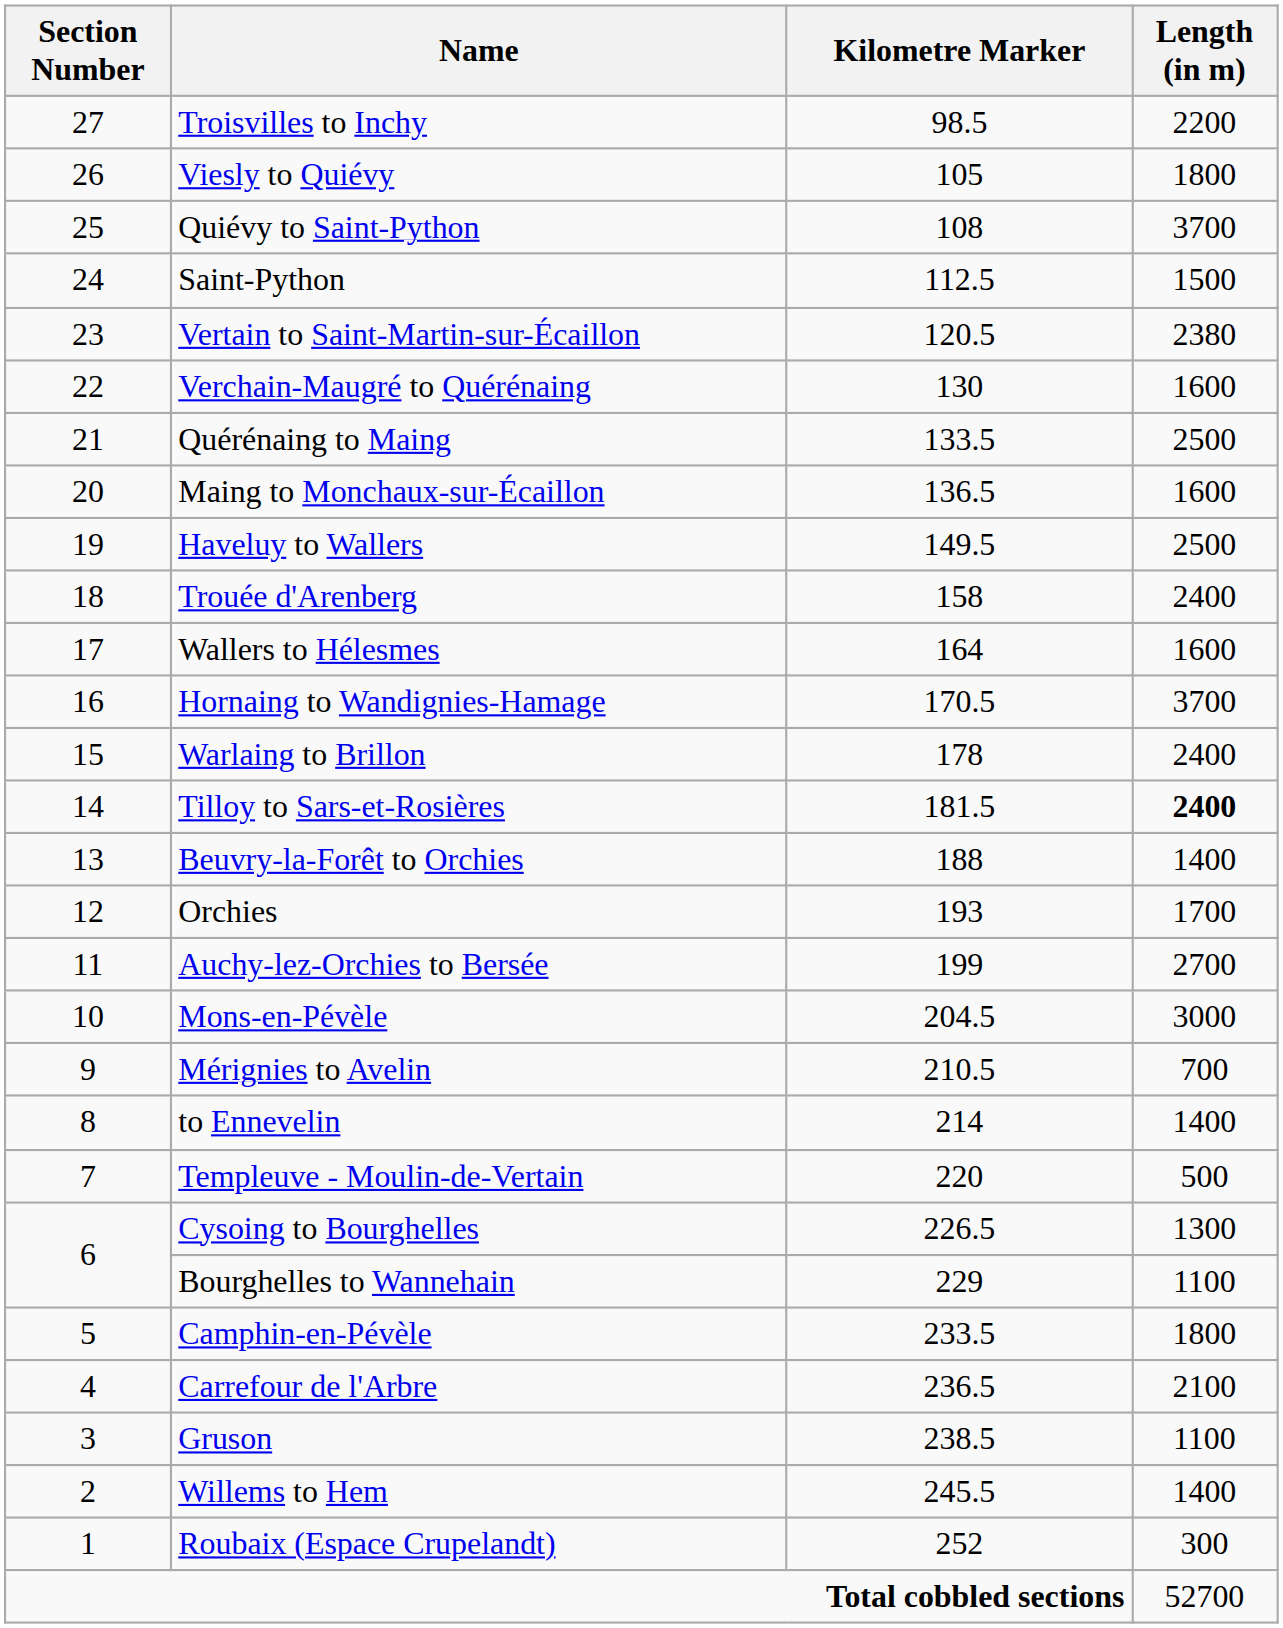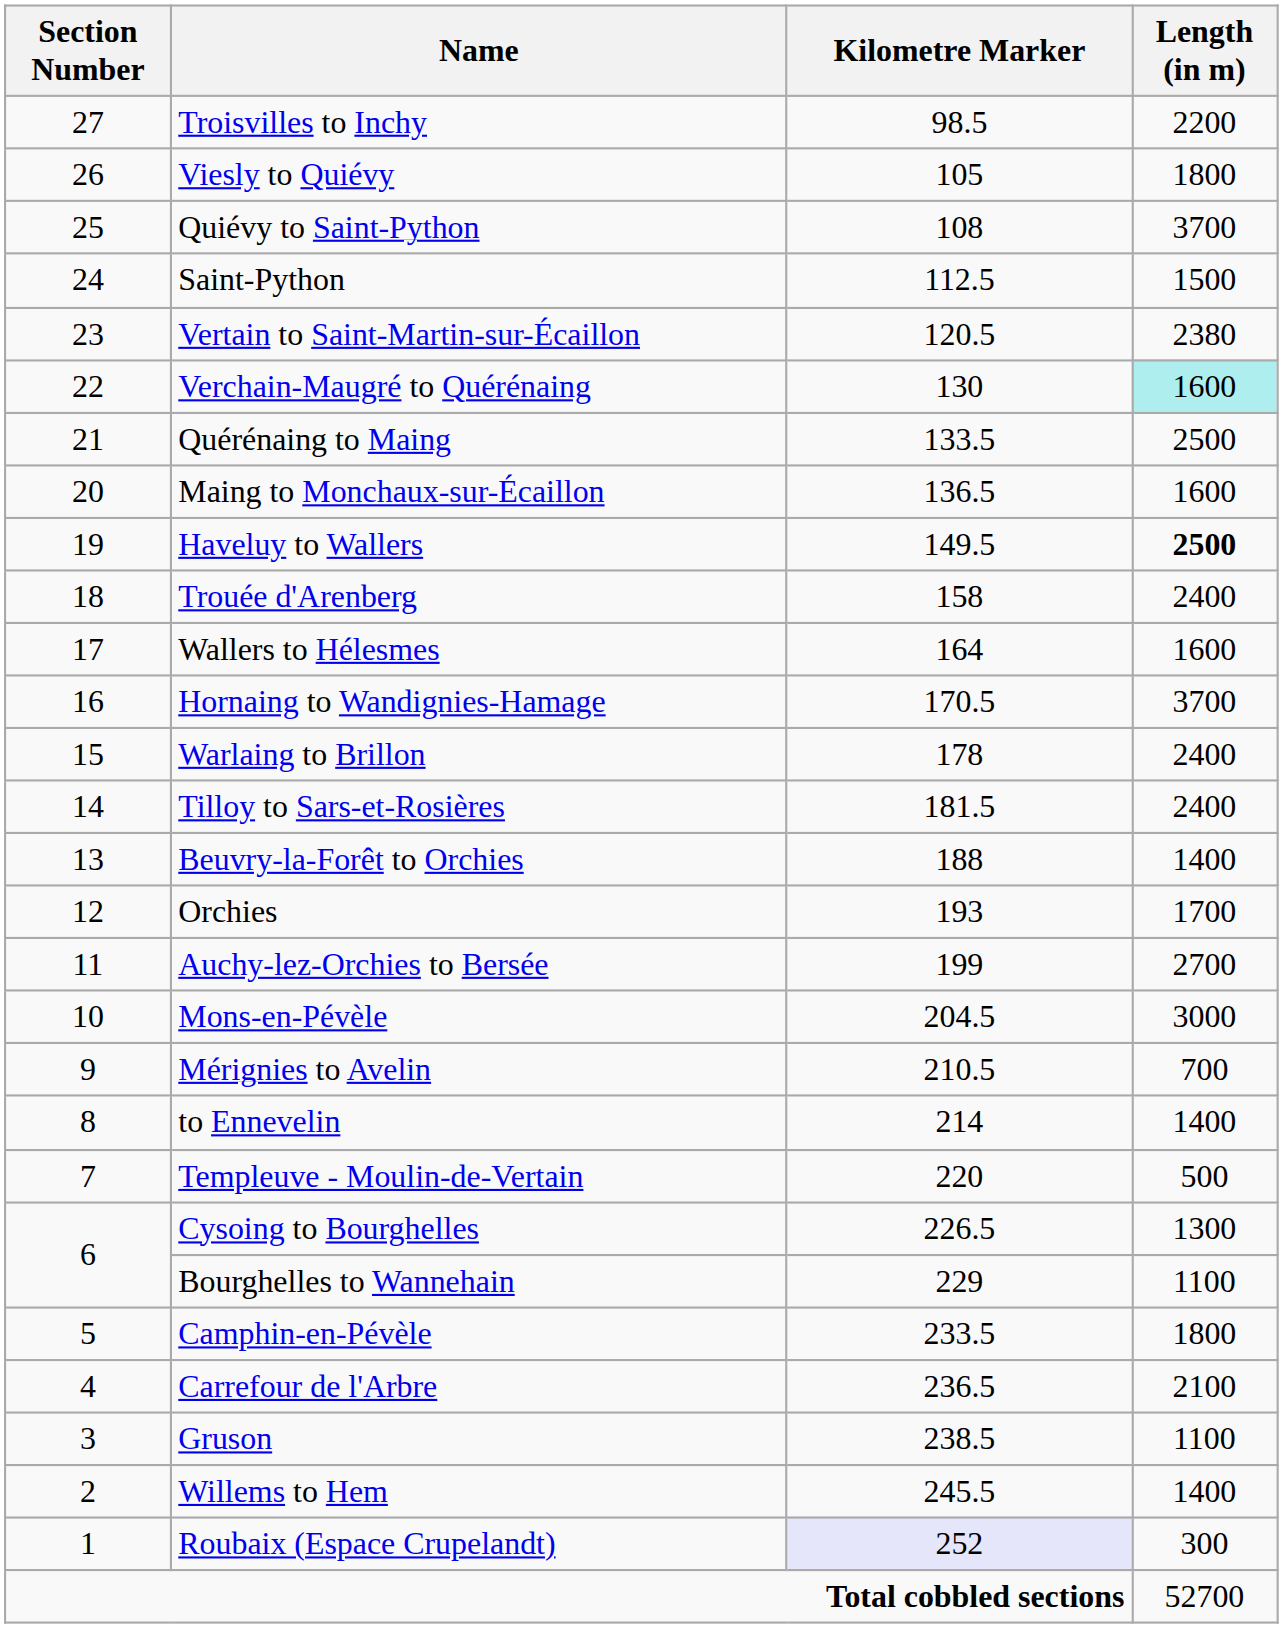(1204, 385) no background -> (1204, 385) paleturquoise background
(1204, 543) normal -> (1204, 543) bold
(1204, 806) bold -> (1204, 806) normal
(959, 1543) no background -> (959, 1543) lavender background
